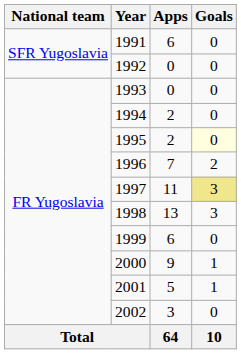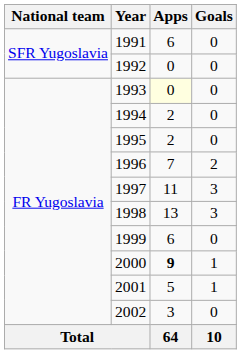(171, 90) no background -> (171, 90) lightyellow background
(214, 139) lightyellow background -> (214, 139) no background
(214, 189) khaki background -> (214, 189) no background
(171, 262) normal -> (171, 262) bold
